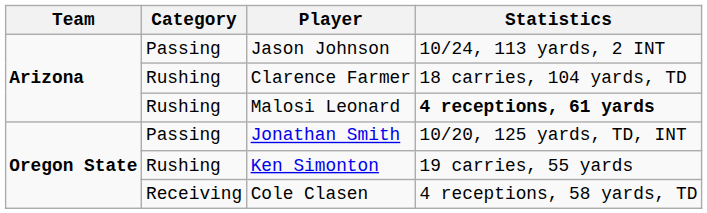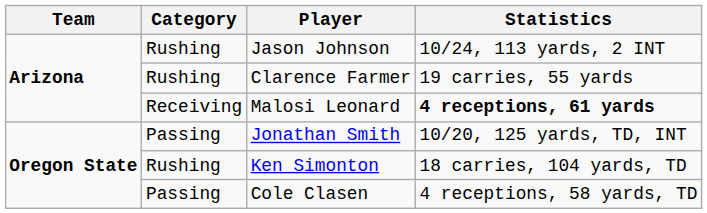(183, 49) Passing -> (183, 49) Rushing
(553, 78) 18 carries, 104 yards, TD -> (526, 78) 19 carries, 55 yards
(183, 107) Rushing -> (194, 107) Receiving
(526, 165) 19 carries, 55 yards -> (553, 165) 18 carries, 104 yards, TD
(194, 194) Receiving -> (183, 194) Passing
